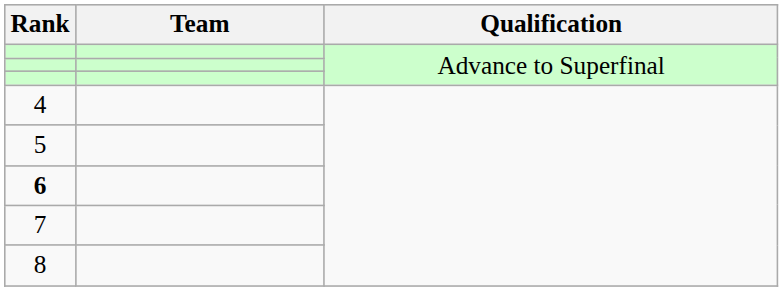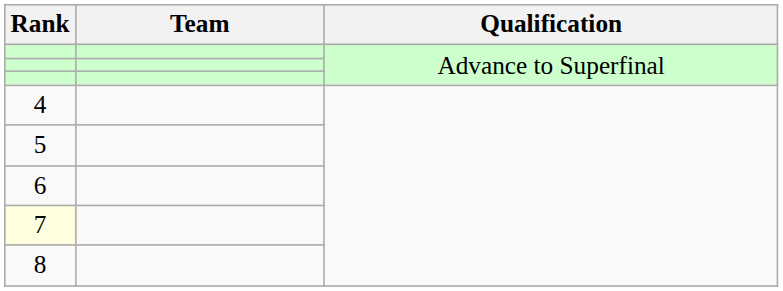(40, 184) bold -> (40, 184) normal
(40, 225) no background -> (40, 225) lightyellow background
